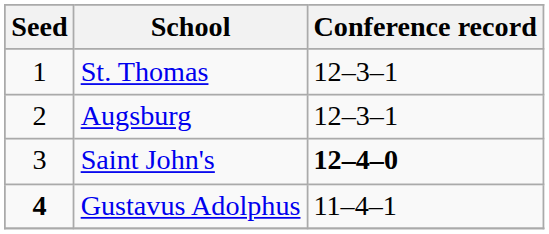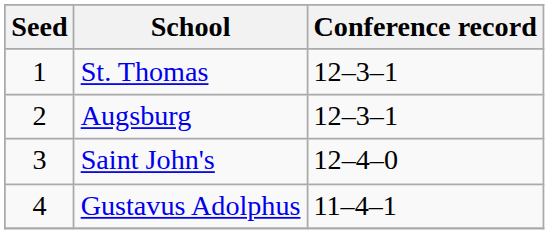(356, 160) bold -> (356, 160) normal
(40, 205) bold -> (40, 205) normal
